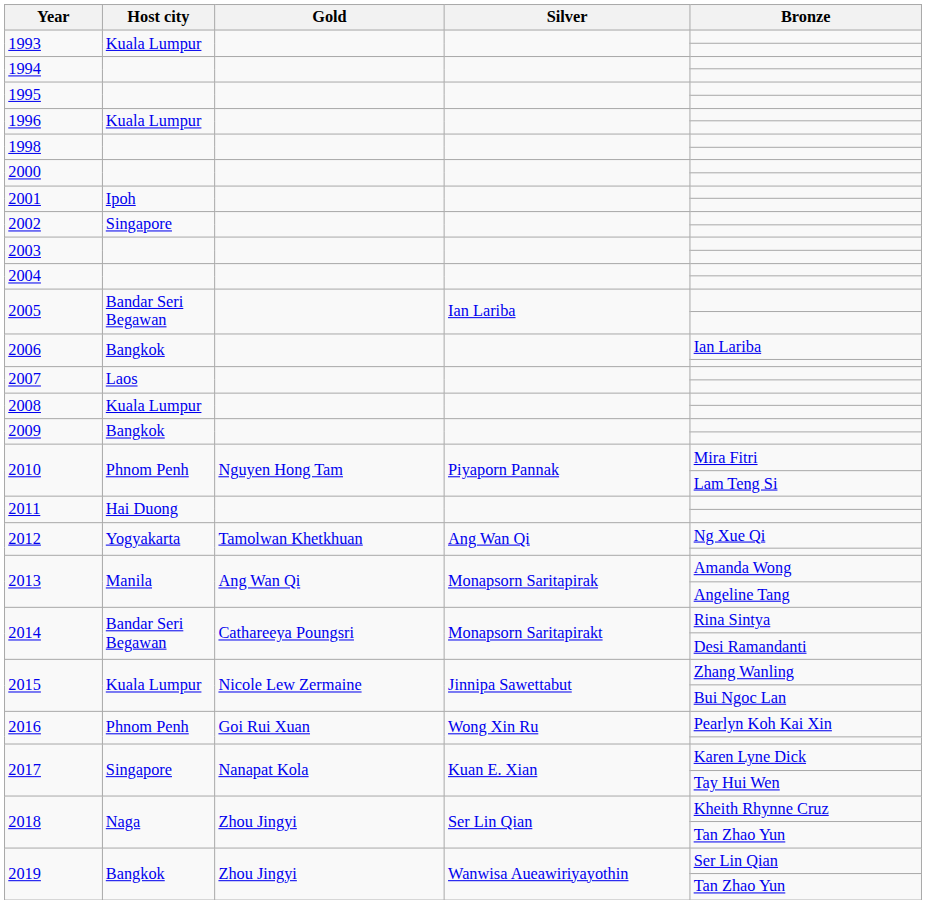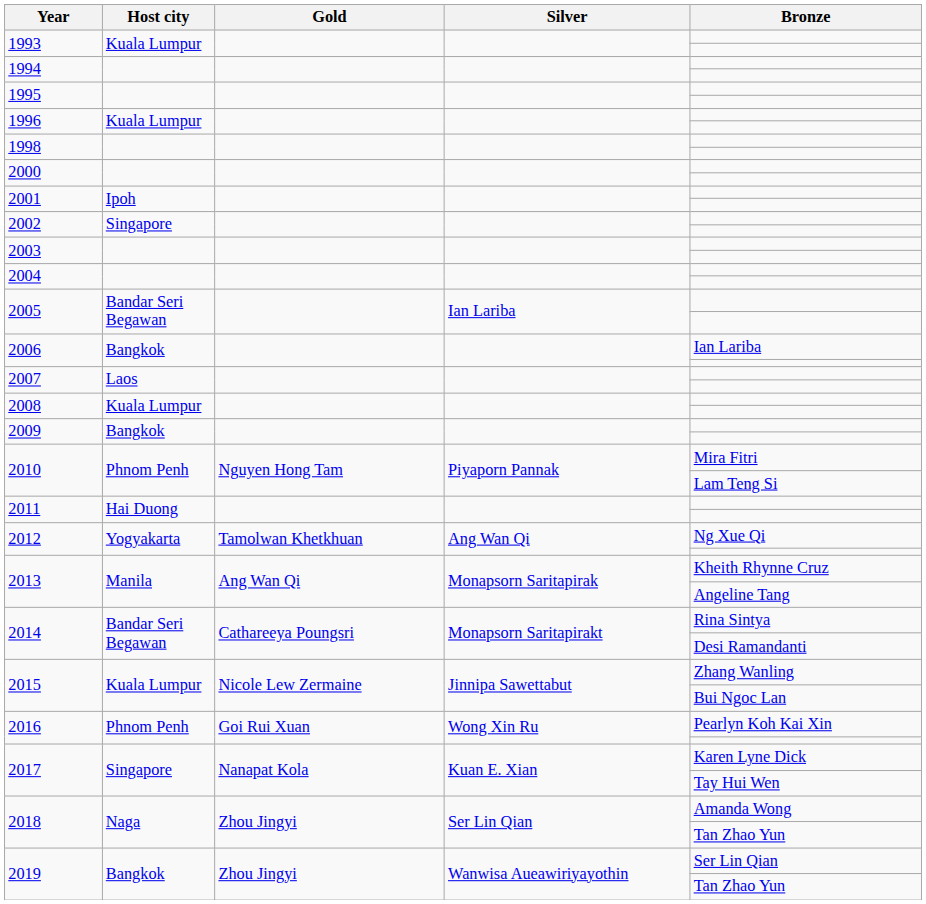(742, 568) Amanda Wong -> (761, 568) Kheith Rhynne Cruz
(761, 808) Kheith Rhynne Cruz -> (742, 808) Amanda Wong
